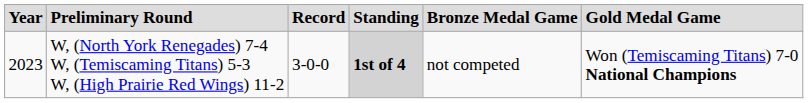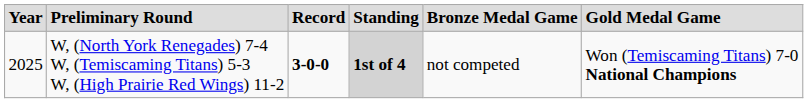(26, 64) 2023 -> (26, 64) 2025
(311, 64) normal -> (311, 64) bold
